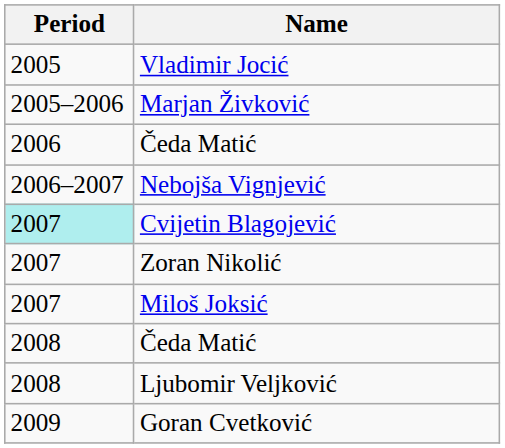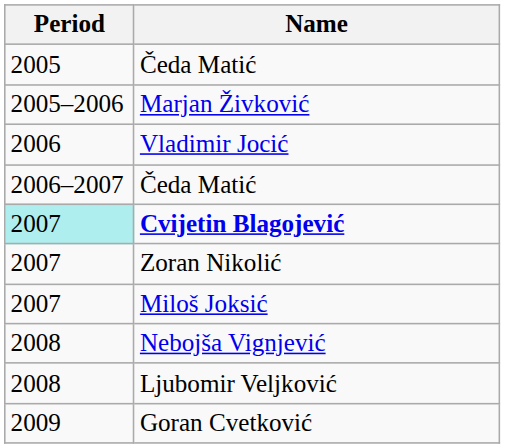(214, 64) Vladimir Jocić -> (198, 64) Čeda Matić
(198, 144) Čeda Matić -> (214, 144) Vladimir Jocić
(233, 183) Nebojša Vignjević -> (198, 183) Čeda Matić
(238, 223) normal -> (242, 223) bold
(198, 343) Čeda Matić -> (233, 343) Nebojša Vignjević
